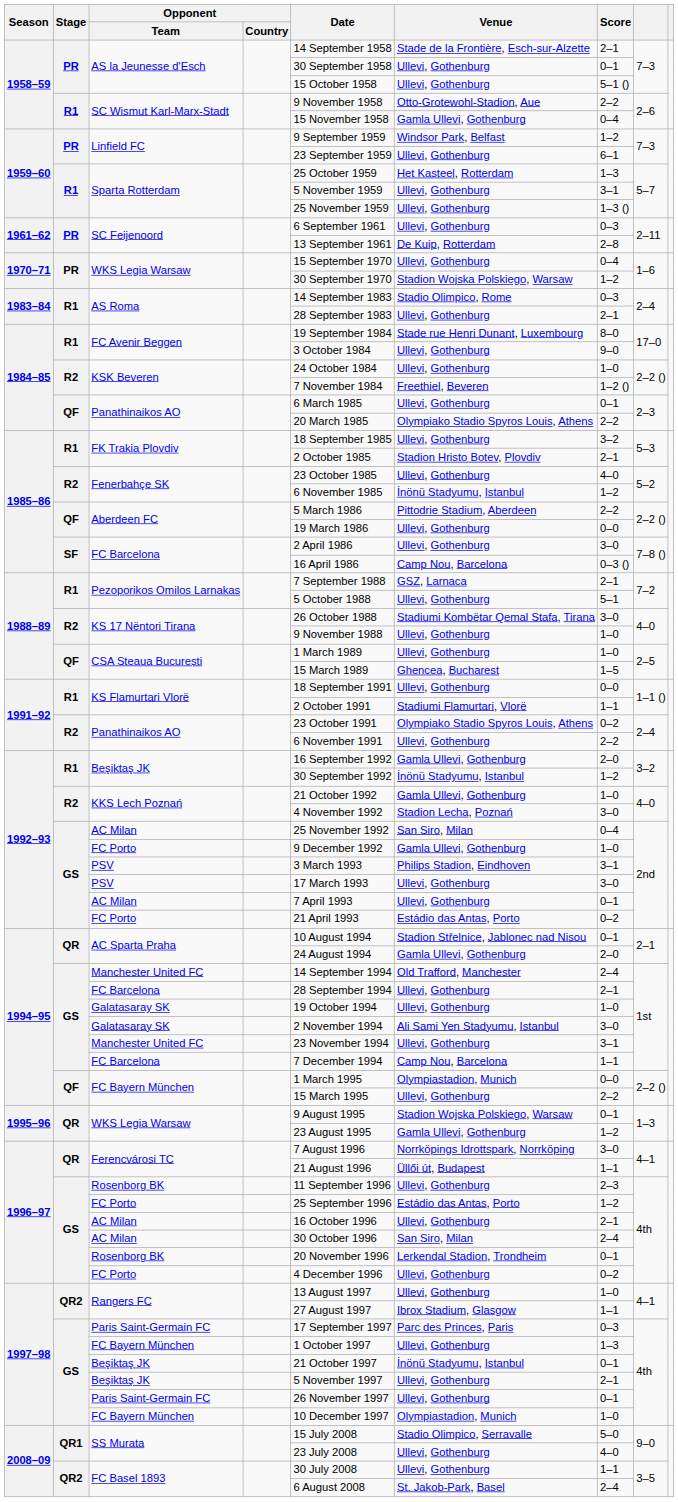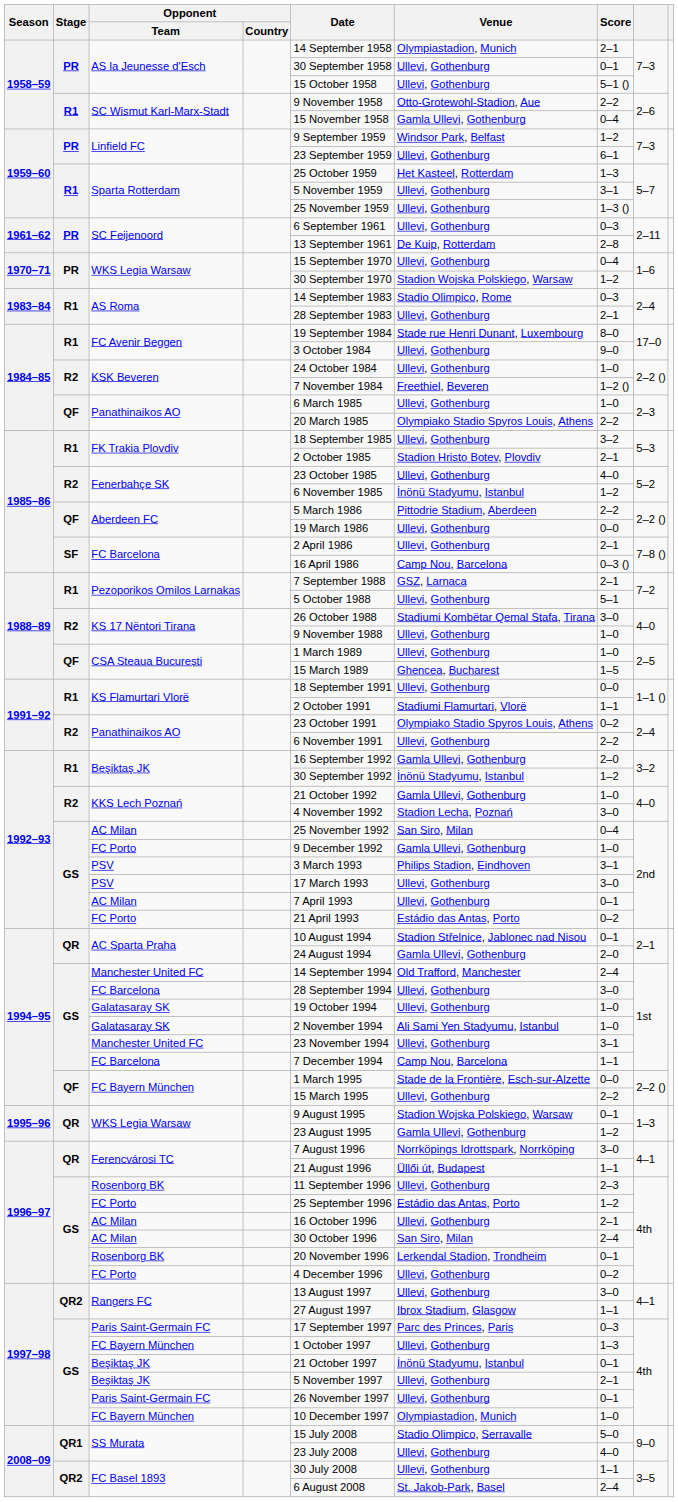(493, 48) Stade de la Frontière, Esch-sur-Alzette -> (457, 48) Olympiastadion, Munich
(609, 404) 0–1 -> (609, 404) 1–0
(609, 546) 3–0 -> (609, 546) 2–1
(609, 990) 2–1 -> (609, 990) 3–0
(609, 1025) 3–0 -> (609, 1025) 1–0
(457, 1079) Olympiastadion, Munich -> (493, 1079) Stade de la Frontière, Esch-sur-Alzette
(609, 1292) 1–0 -> (609, 1292) 3–0
